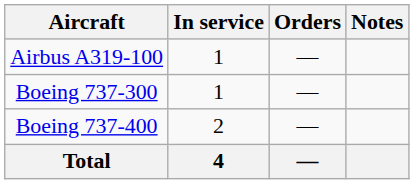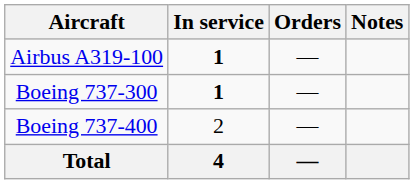(219, 56) normal -> (219, 56) bold
(219, 91) normal -> (219, 91) bold
